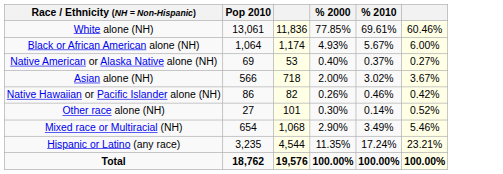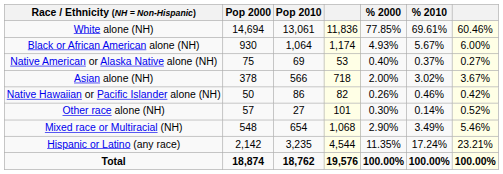+ column: (248, 12)
